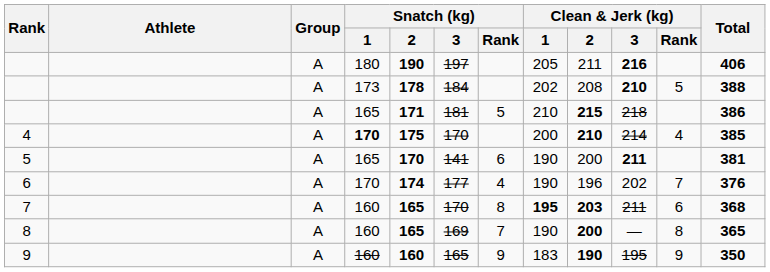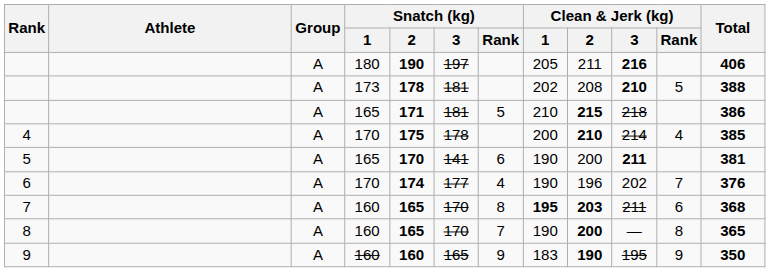(456, 87) 184 -> (456, 87) 181
(367, 135) bold -> (367, 135) normal
(456, 135) 170 -> (456, 135) 178
(456, 231) 169 -> (456, 231) 170
